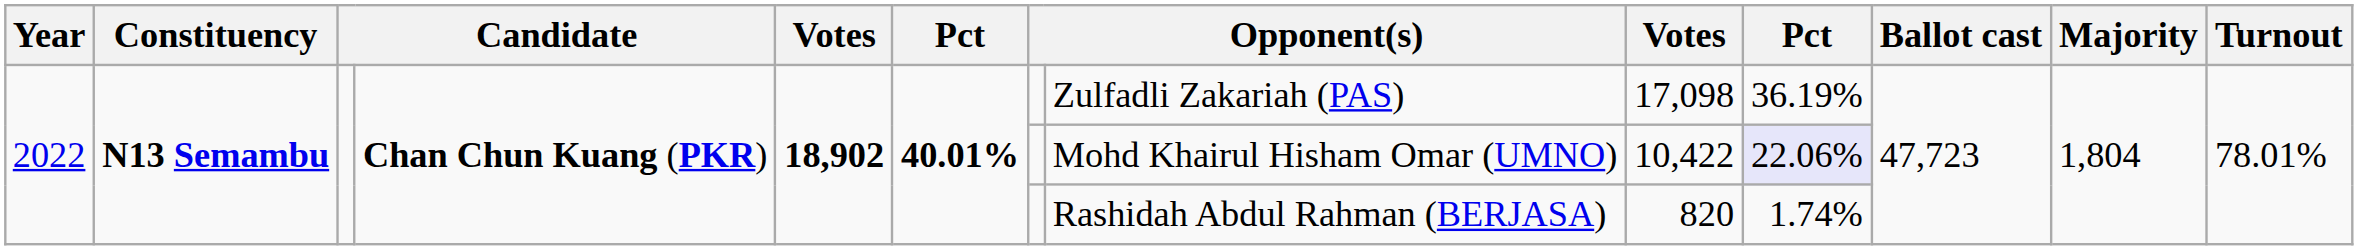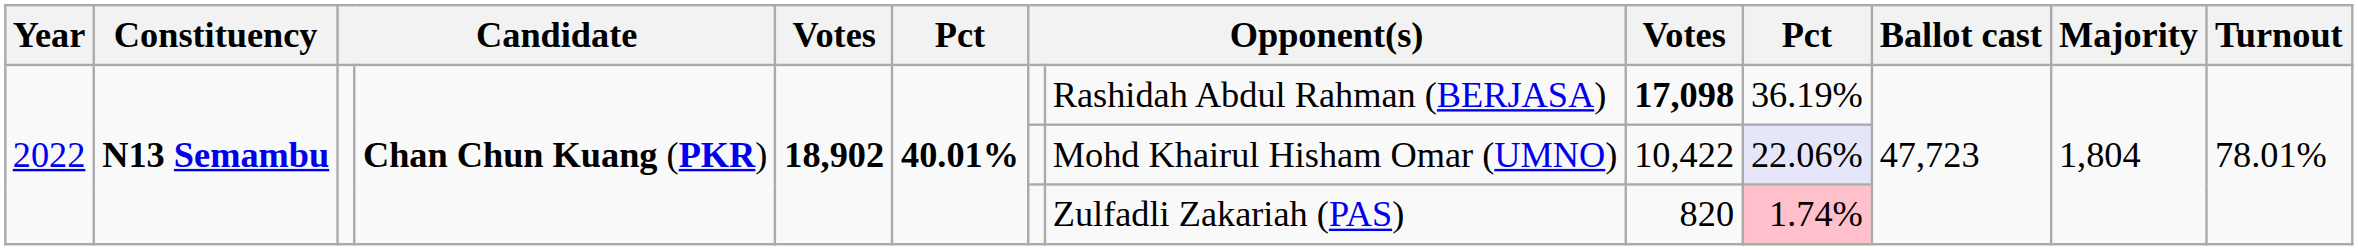(1228, 94) Zulfadli Zakariah (PAS) -> (1330, 94) Rashidah Abdul Rahman (BERJASA)
(1684, 94) normal -> (1684, 94) bold
(1330, 214) Rashidah Abdul Rahman (BERJASA) -> (1228, 214) Zulfadli Zakariah (PAS)
(1816, 214) no background -> (1816, 214) pink background
